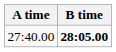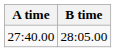(84, 36) bold -> (84, 36) normal
